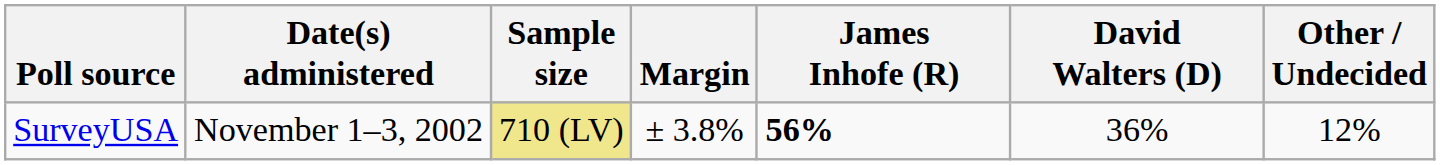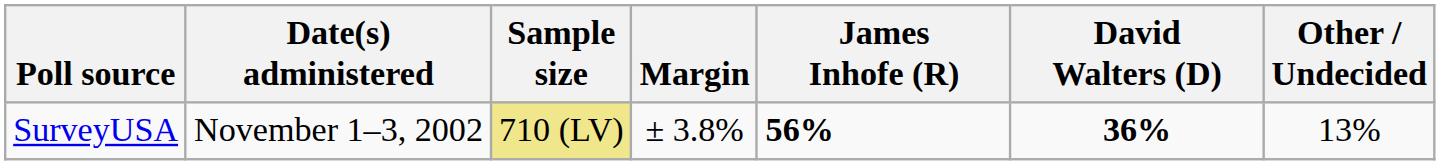(1137, 129) normal -> (1137, 129) bold
(1349, 129) 12% -> (1349, 129) 13%
